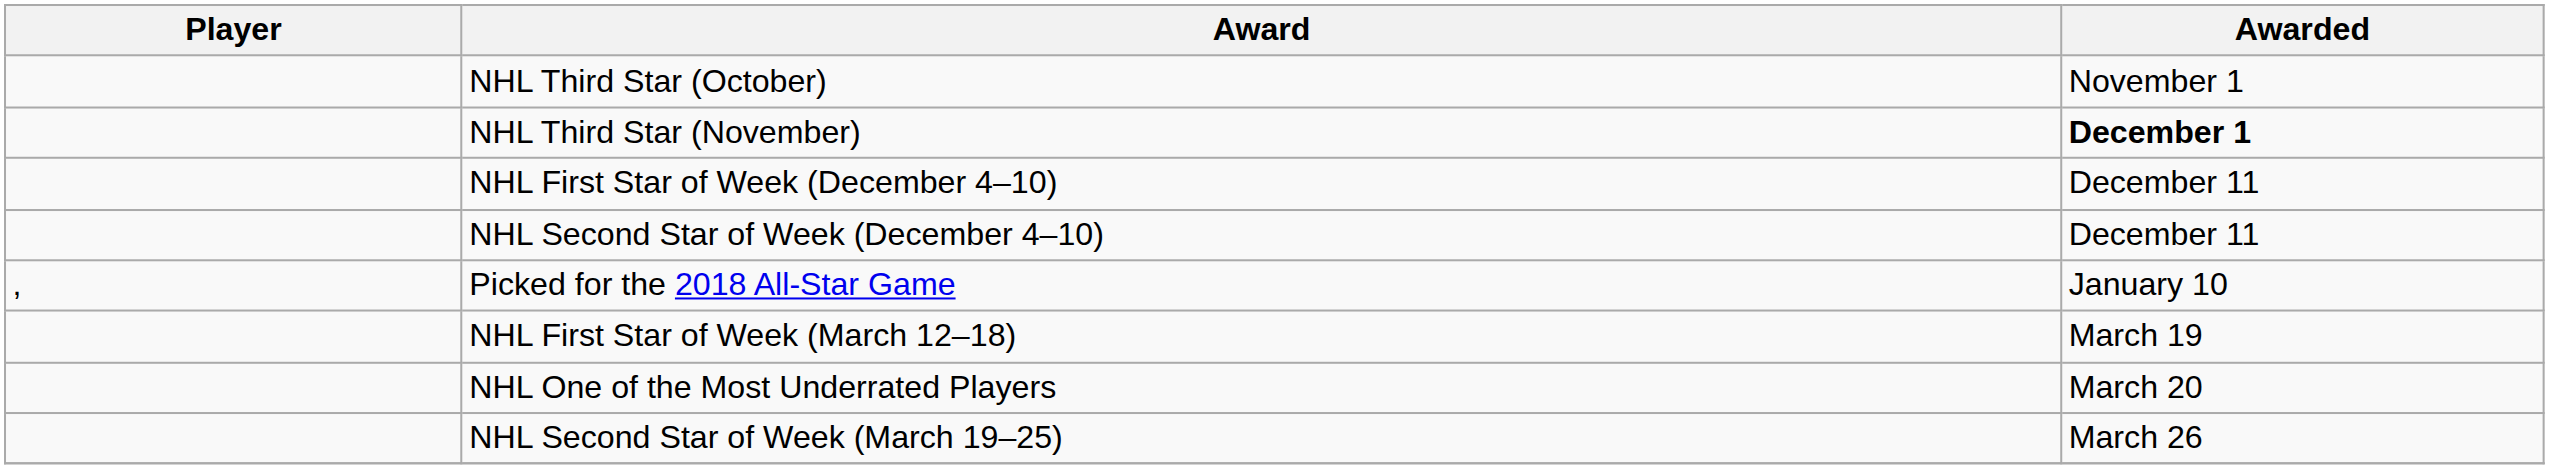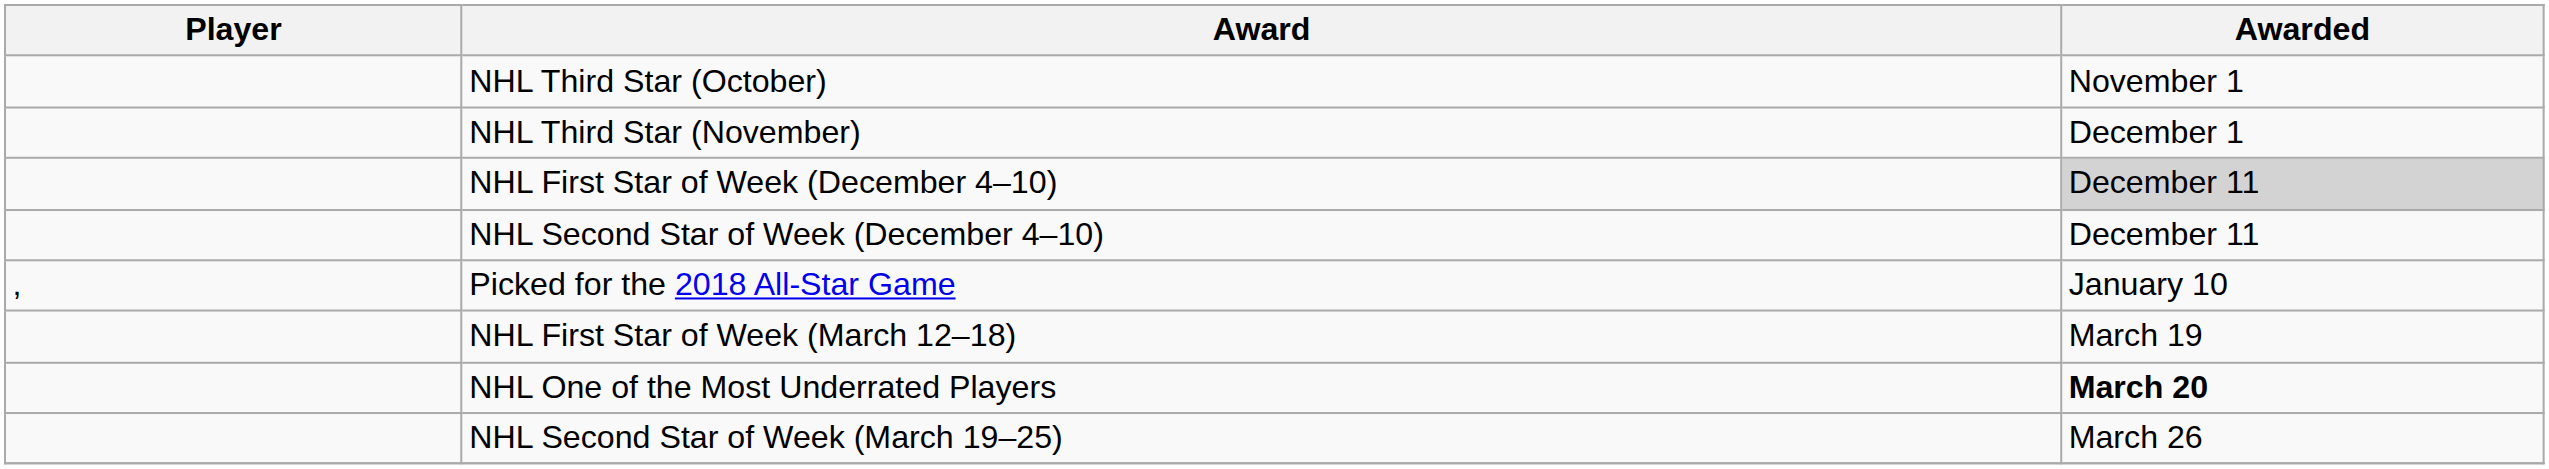(2160, 132) bold -> (2156, 132) normal
(2164, 183) no background -> (2164, 183) lightgrey background
(2136, 387) normal -> (2138, 387) bold
